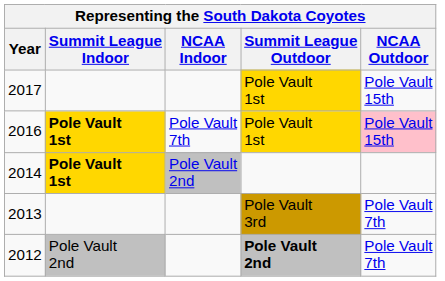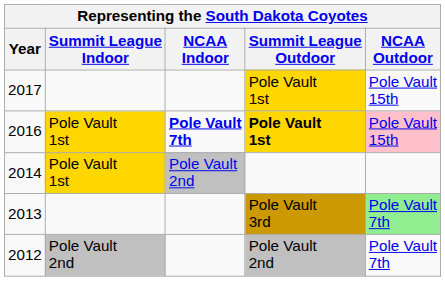(85, 131) bold -> (83, 131) normal
(203, 131) normal -> (205, 131) bold
(278, 131) normal -> (285, 131) bold
(85, 172) bold -> (83, 172) normal
(398, 214) no background -> (403, 214) lightgreen background
(280, 255) bold -> (283, 255) normal
